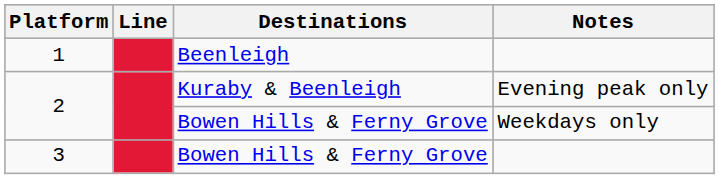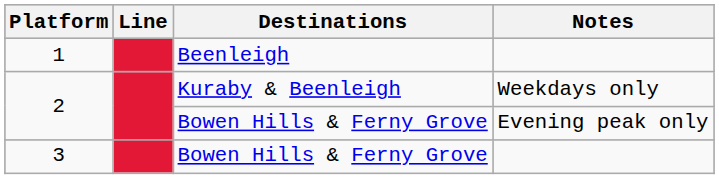(603, 89) Evening peak only -> (578, 89) Weekdays only
(578, 123) Weekdays only -> (603, 123) Evening peak only
